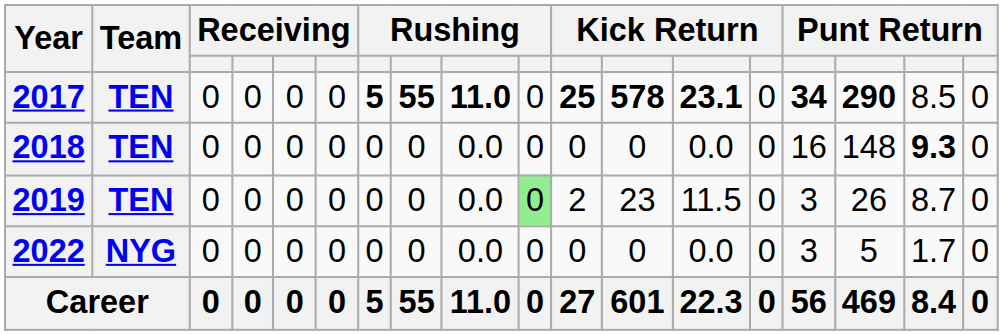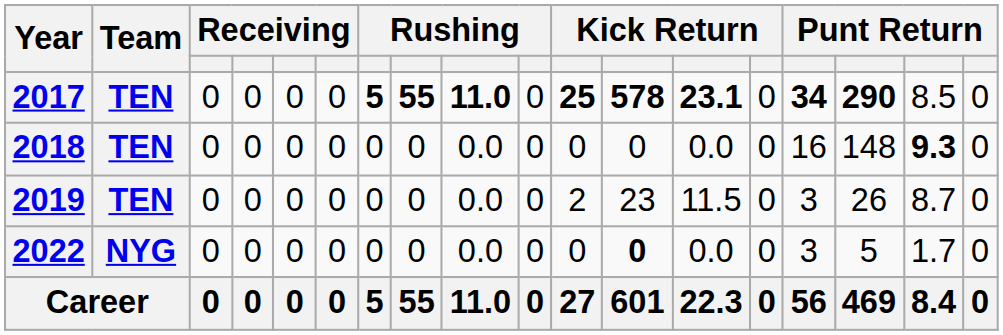(535, 199) lightgreen background -> (535, 199) no background
(637, 251) normal -> (637, 251) bold
